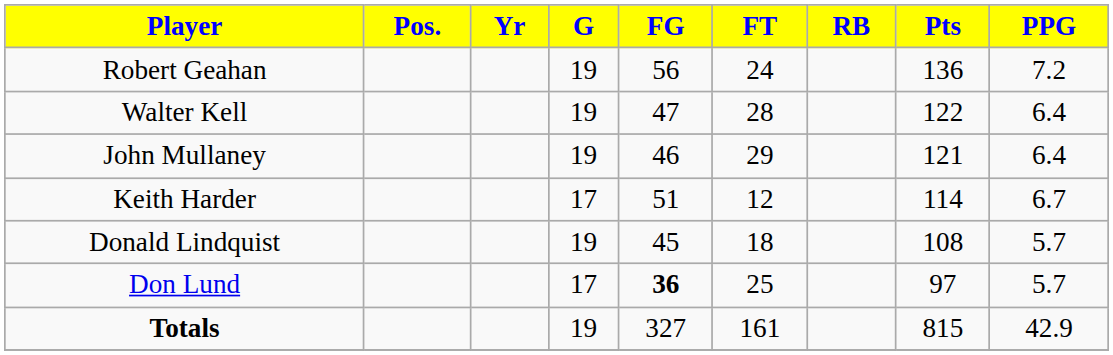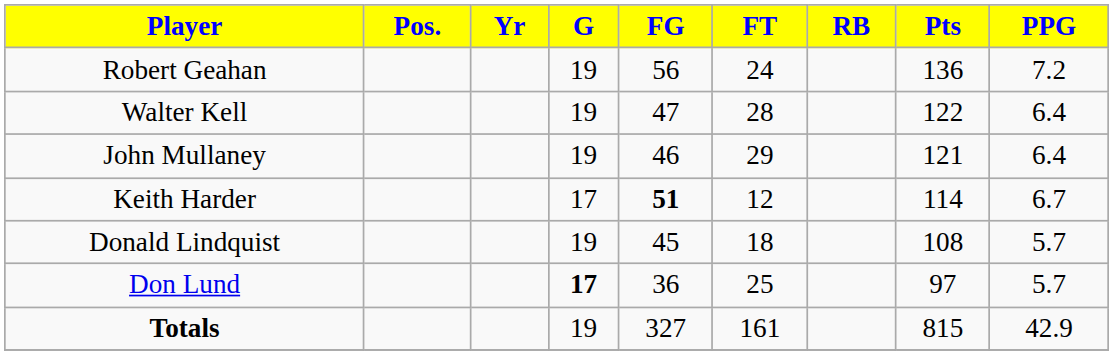(666, 198) normal -> (666, 198) bold
(584, 284) normal -> (584, 284) bold
(666, 284) bold -> (666, 284) normal
